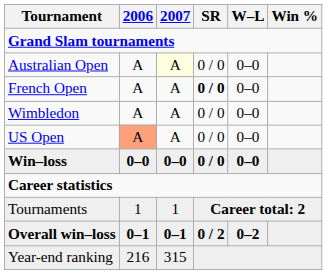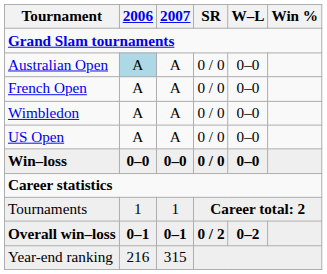(138, 64) no background -> (138, 64) lightblue background
(175, 64) lightyellow background -> (175, 64) no background
(211, 88) bold -> (211, 88) normal
(138, 137) lightsalmon background -> (138, 137) no background
